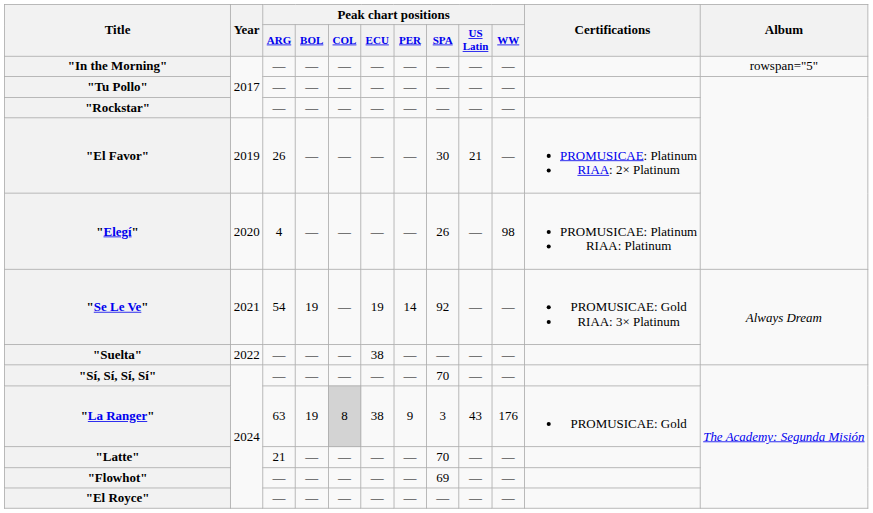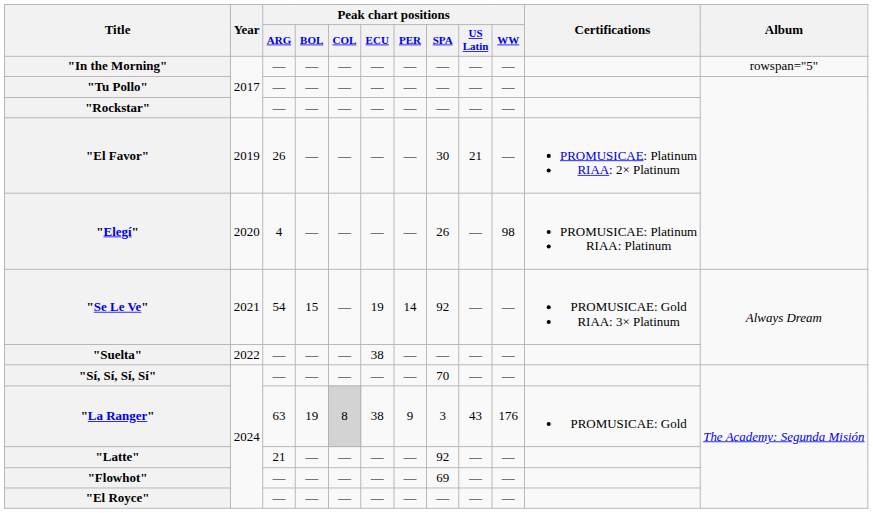(312, 306) 19 -> (312, 306) 15
(443, 457) 70 -> (443, 457) 92
